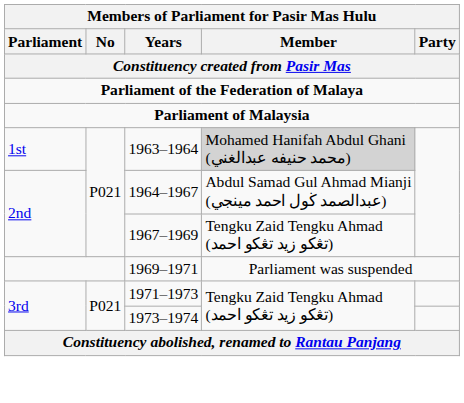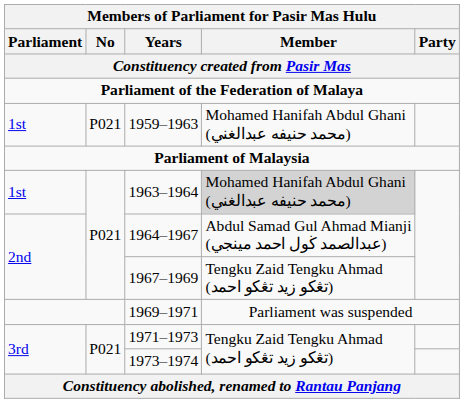+ row: (163, 124)
